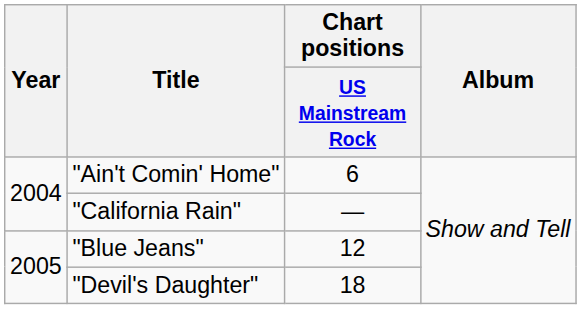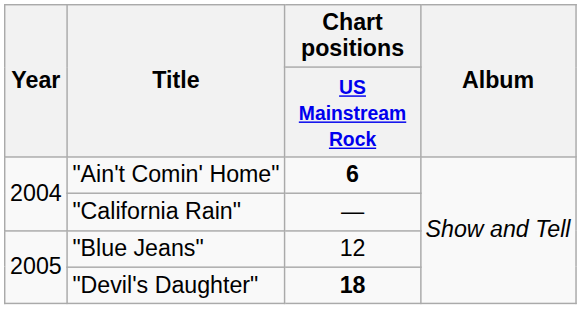(353, 174) normal -> (353, 174) bold
(353, 285) normal -> (353, 285) bold
